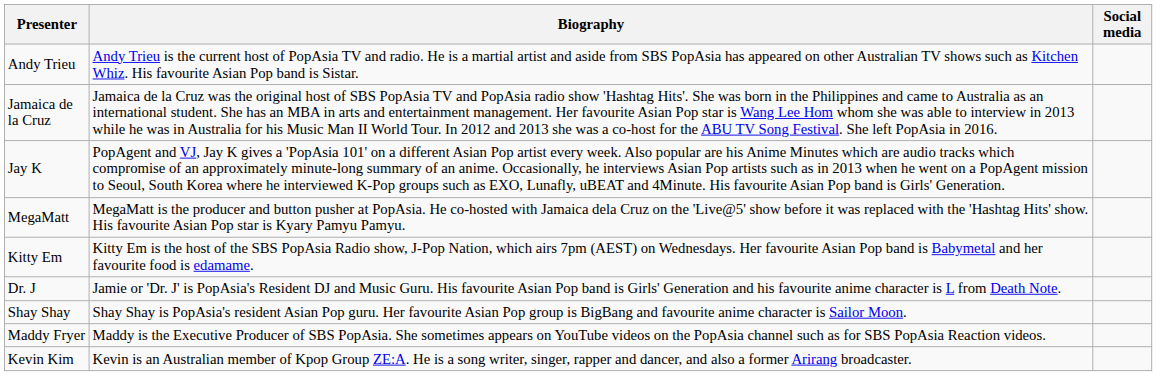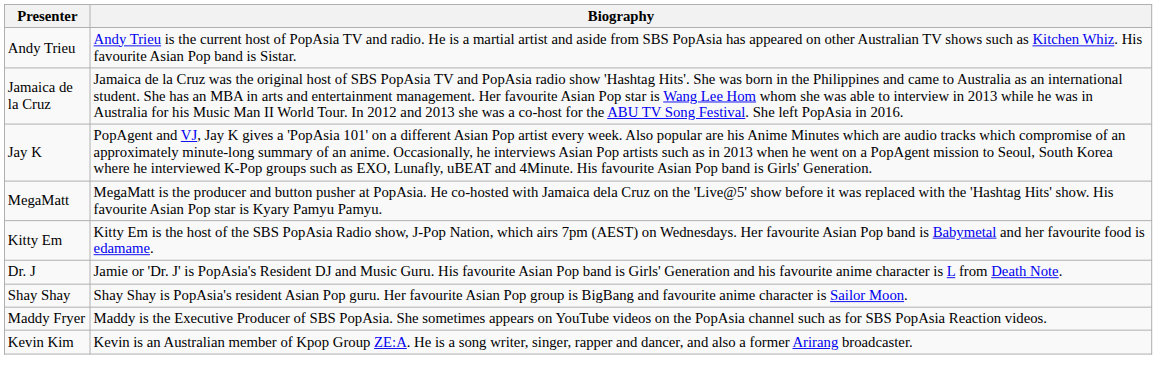- column: (1122, 24)
